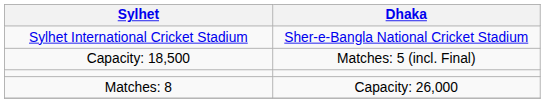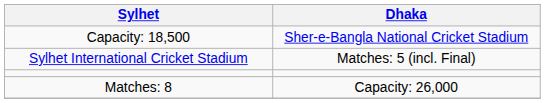(138, 37) Sylhet International Cricket Stadium -> (138, 37) Capacity: 18,500
(138, 59) Capacity: 18,500 -> (138, 59) Sylhet International Cricket Stadium
